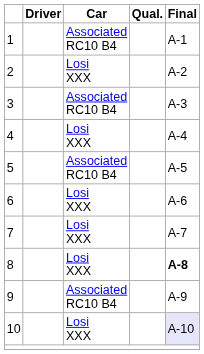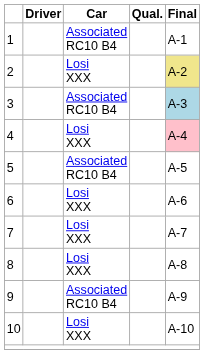(177, 71) no background -> (177, 71) khaki background
(177, 103) no background -> (177, 103) lightblue background
(177, 136) no background -> (177, 136) pink background
(178, 264) bold -> (177, 264) normal
(181, 329) lavender background -> (181, 329) no background
